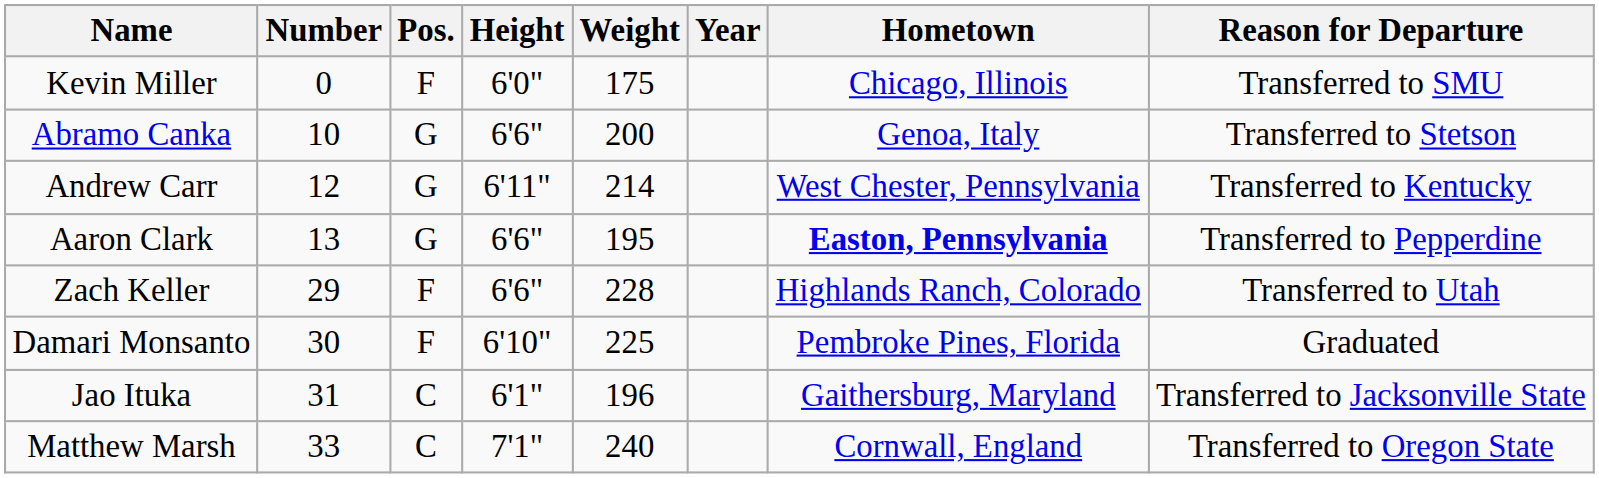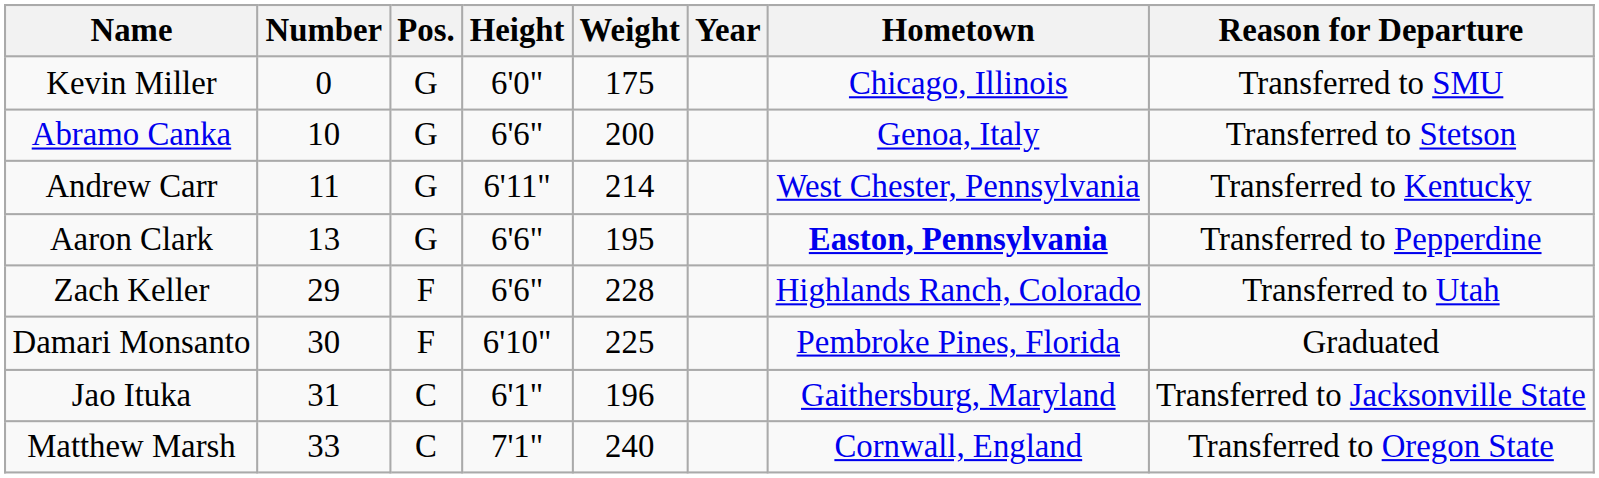(426, 82) F -> (426, 82) G
(324, 186) 12 -> (324, 186) 11
